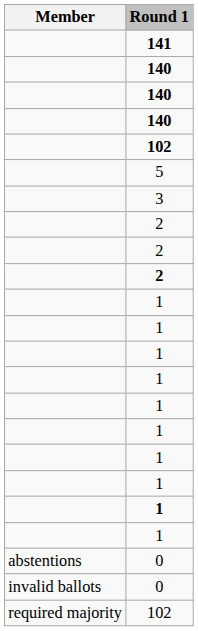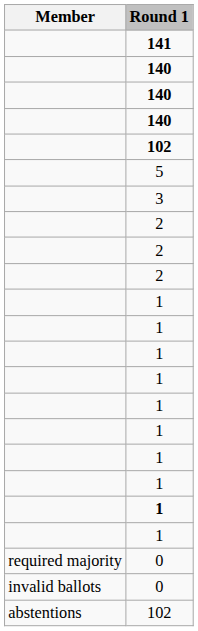(159, 276) bold -> (159, 276) normal
(45, 560) abstentions -> (65, 560) required majority
(65, 612) required majority -> (45, 612) abstentions
